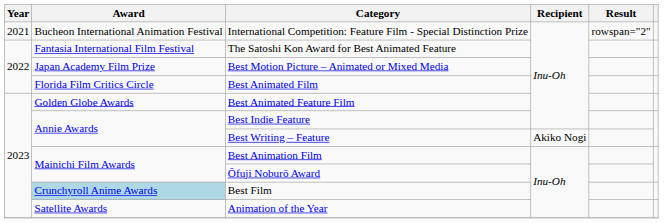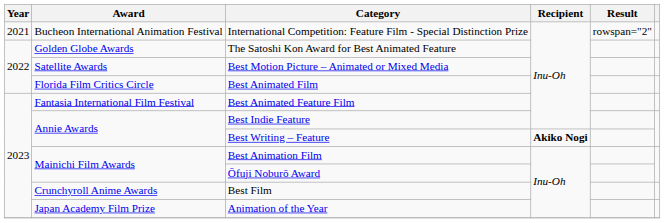(114, 48) Fantasia International Film Festival -> (84, 48) Golden Globe Awards
(95, 66) Japan Academy Film Prize -> (71, 66) Satellite Awards
(84, 102) Golden Globe Awards -> (114, 102) Fantasia International Film Festival
(560, 137) normal -> (560, 137) bold
(96, 191) lightblue background -> (96, 191) no background
(71, 208) Satellite Awards -> (95, 208) Japan Academy Film Prize
